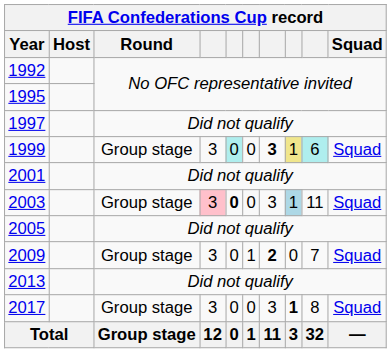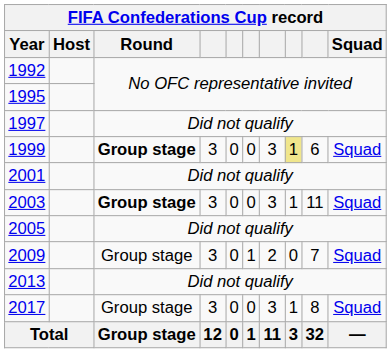(147, 149) normal -> (147, 149) bold
(234, 149) paleturquoise background -> (234, 149) no background
(272, 149) bold -> (272, 149) normal
(315, 149) paleturquoise background -> (315, 149) no background
(147, 202) normal -> (147, 202) bold
(213, 202) pink background -> (213, 202) no background
(234, 202) bold -> (234, 202) normal
(293, 202) lightblue background -> (293, 202) no background
(272, 255) bold -> (272, 255) normal
(293, 307) bold -> (293, 307) normal
